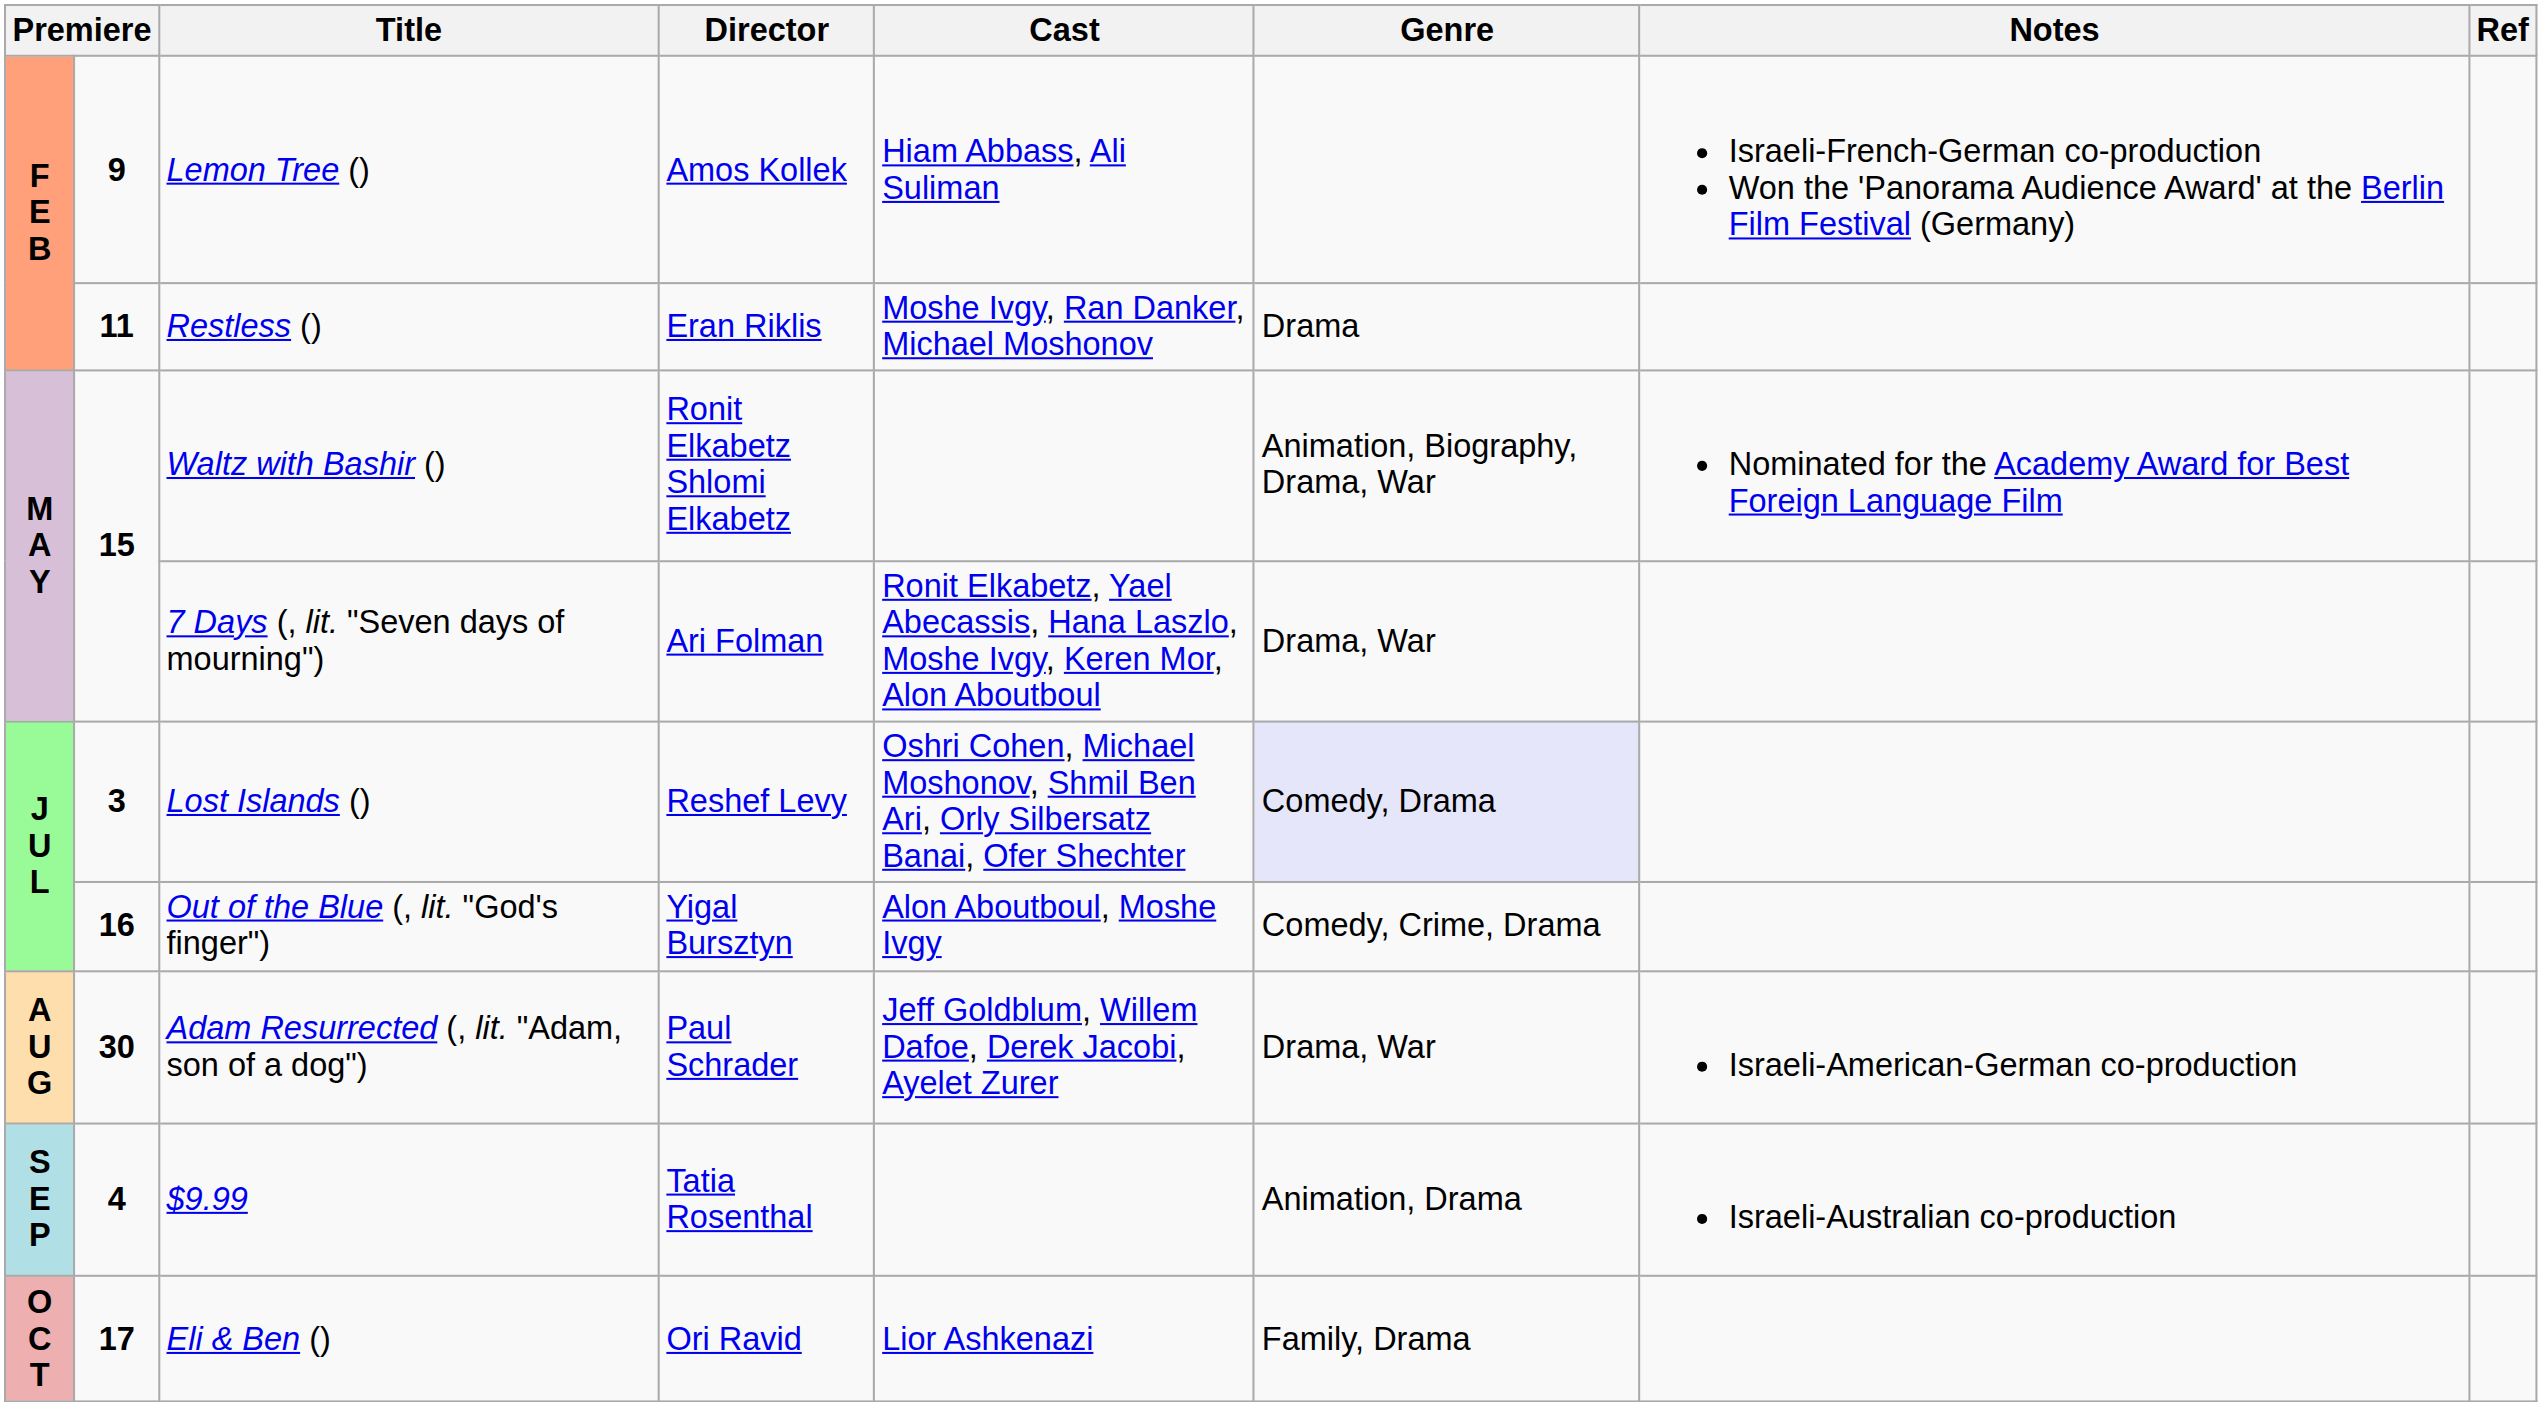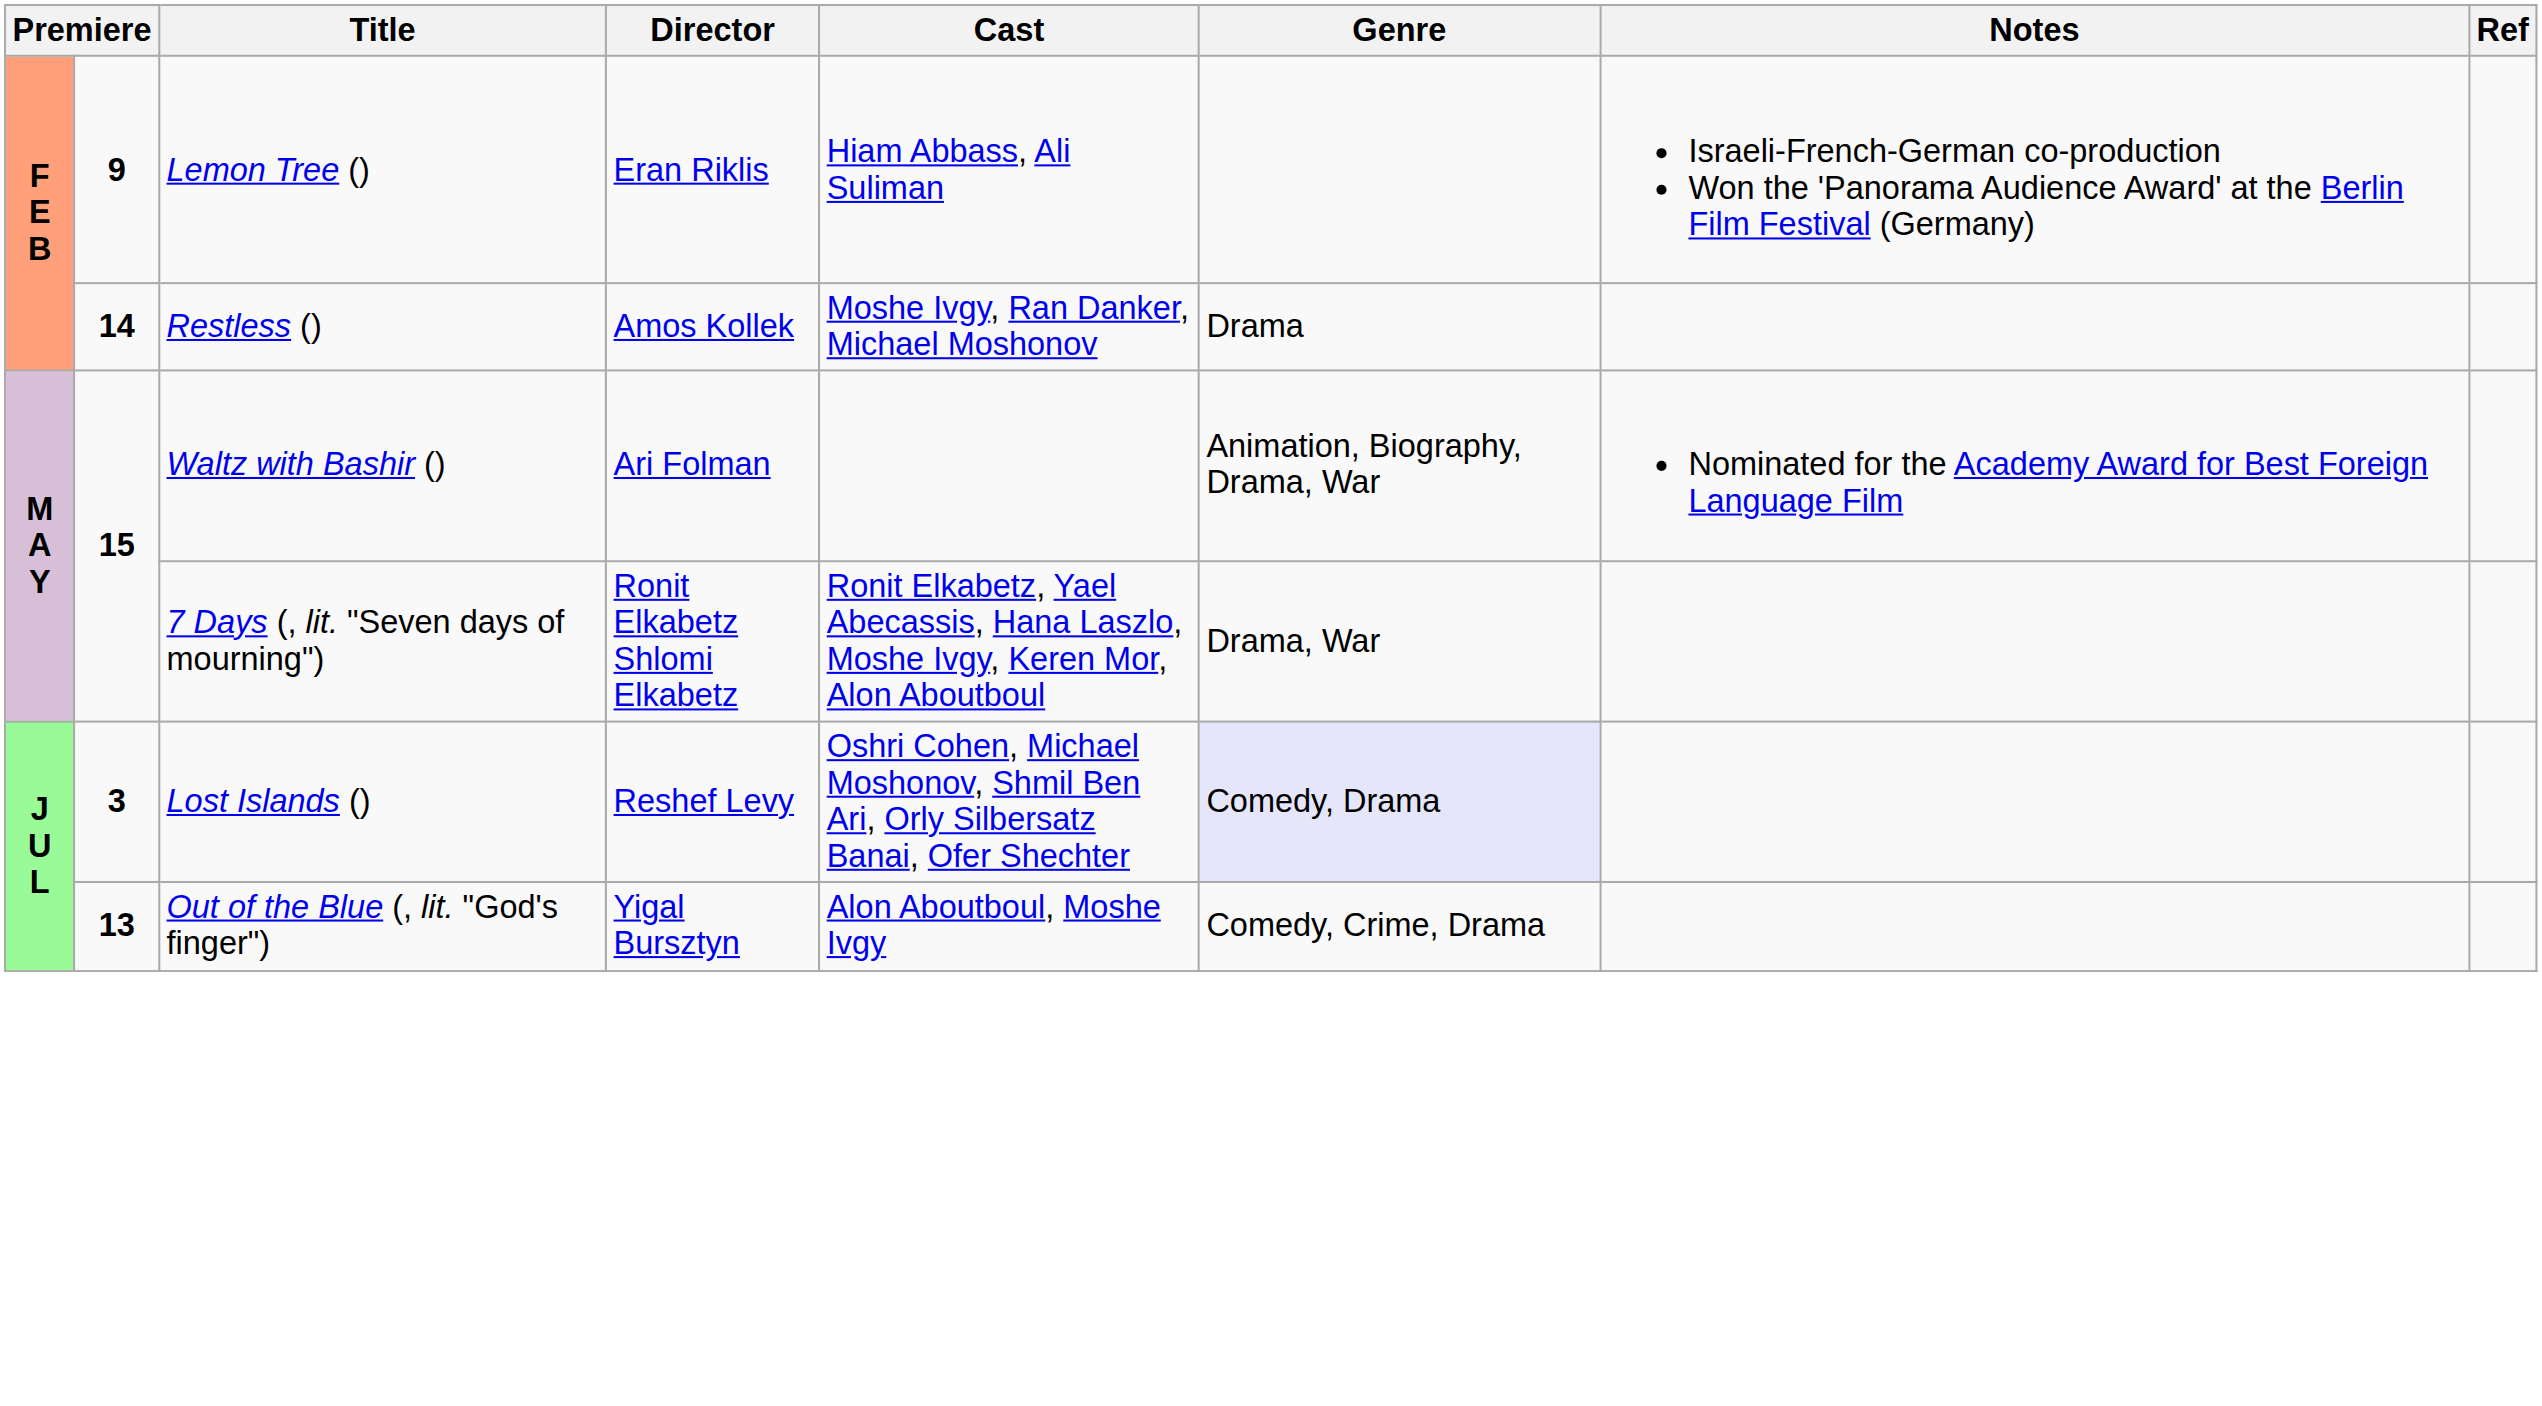(757, 169) Amos Kollek -> (691, 169) Eran Riklis
(117, 326) 11 -> (117, 326) 14
(744, 326) Eran Riklis -> (704, 326) Amos Kollek
(729, 464) Ronit Elkabetz Shlomi Elkabetz -> (692, 464) Ari Folman
(745, 640) Ari Folman -> (676, 640) Ronit Elkabetz Shlomi Elkabetz
(117, 925) 16 -> (117, 925) 13
- row: (394, 1046)
- row: (207, 1199)
- row: (249, 1338)
